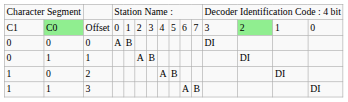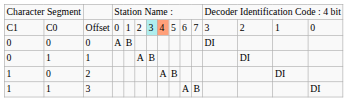(52, 27) lightgreen background -> (52, 27) no background
(151, 27) no background -> (151, 27) paleturquoise background
(162, 27) no background -> (162, 27) lightsalmon background
(242, 27) lightgreen background -> (242, 27) no background
